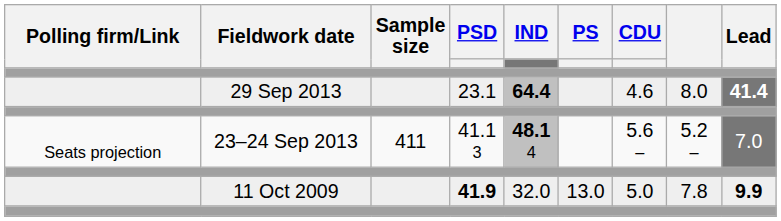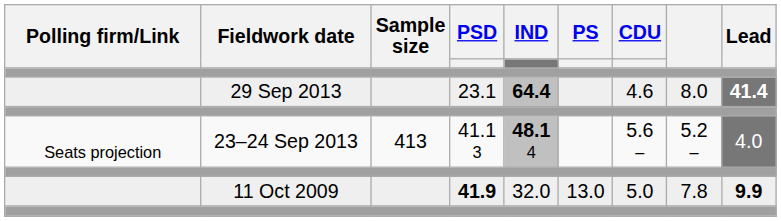(411, 141) 411 -> (411, 141) 413
(749, 141) 7.0 -> (749, 141) 4.0
